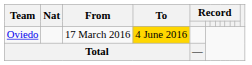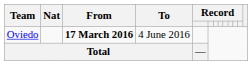(98, 34) normal -> (99, 34) bold
(161, 34) gold background -> (164, 34) no background
